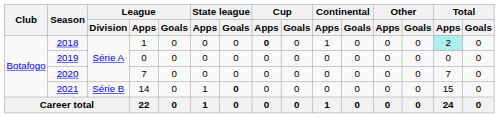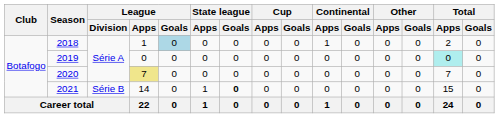(174, 43) no background -> (174, 43) lightblue background
(267, 43) bold -> (267, 43) normal
(448, 43) paleturquoise background -> (448, 43) no background
(448, 58) no background -> (448, 58) paleturquoise background
(144, 74) no background -> (144, 74) khaki background
